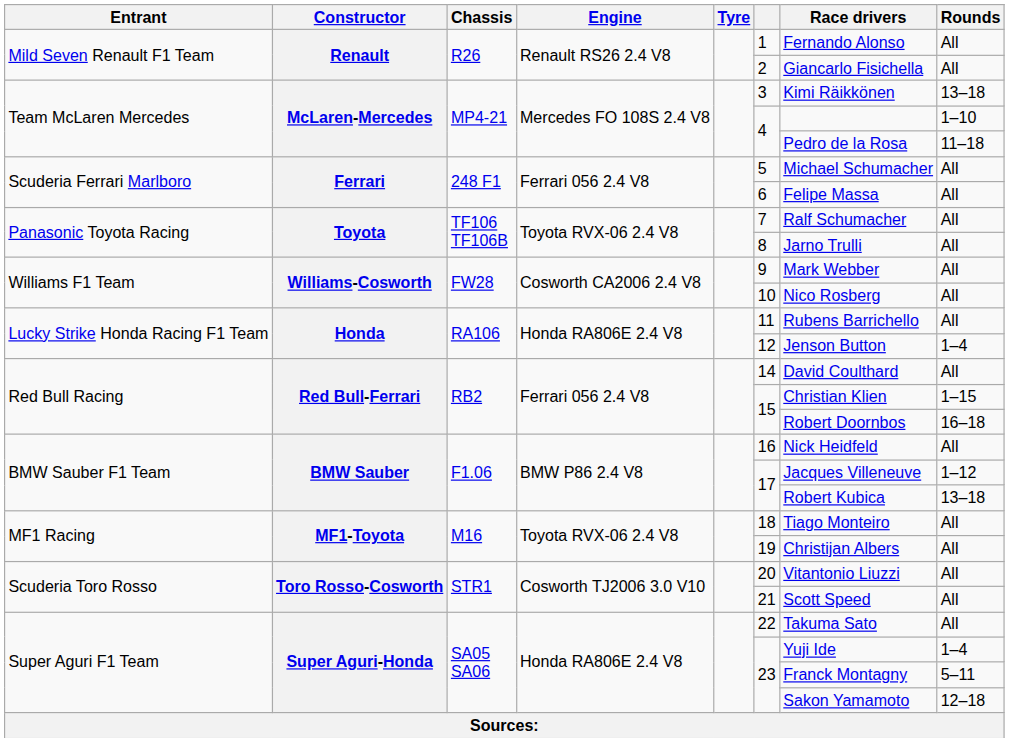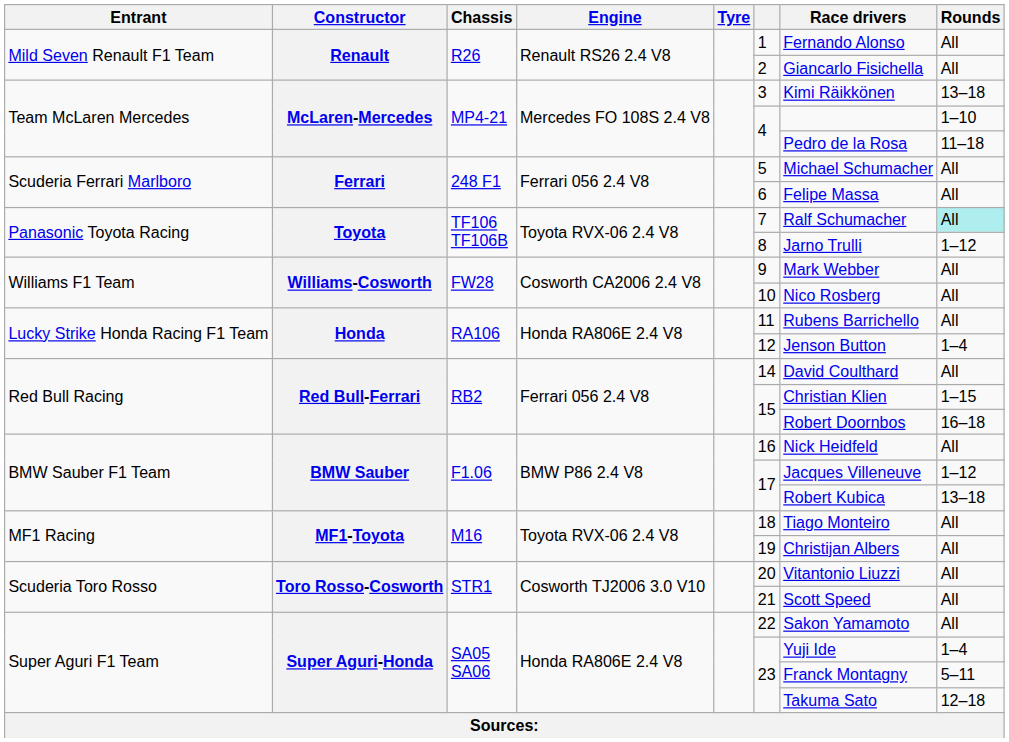(950, 219) no background -> (950, 219) paleturquoise background
(950, 244) All -> (959, 244) 1–12
(830, 624) Takuma Sato -> (846, 624) Sakon Yamamoto
(846, 700) Sakon Yamamoto -> (830, 700) Takuma Sato
